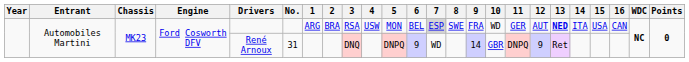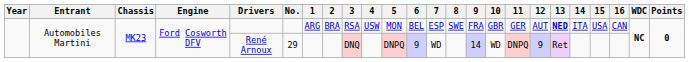(436, 26) lightgrey background -> (436, 26) no background
(496, 26) WD -> (496, 26) GBR
(293, 45) 31 -> (293, 45) 29
(496, 45) GBR -> (496, 45) WD
